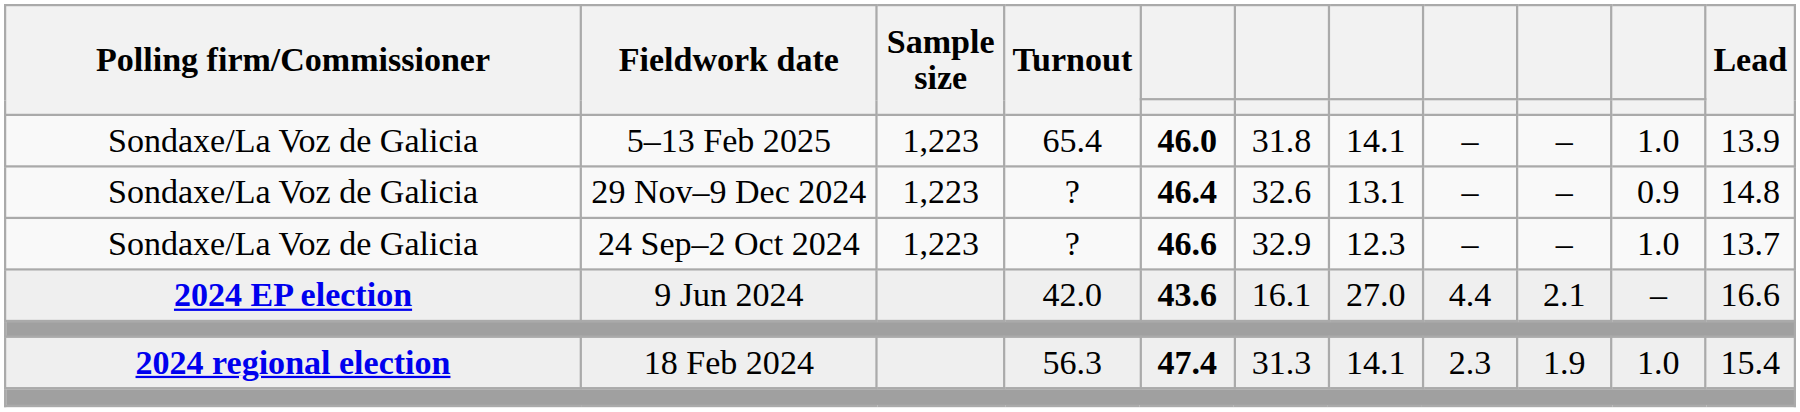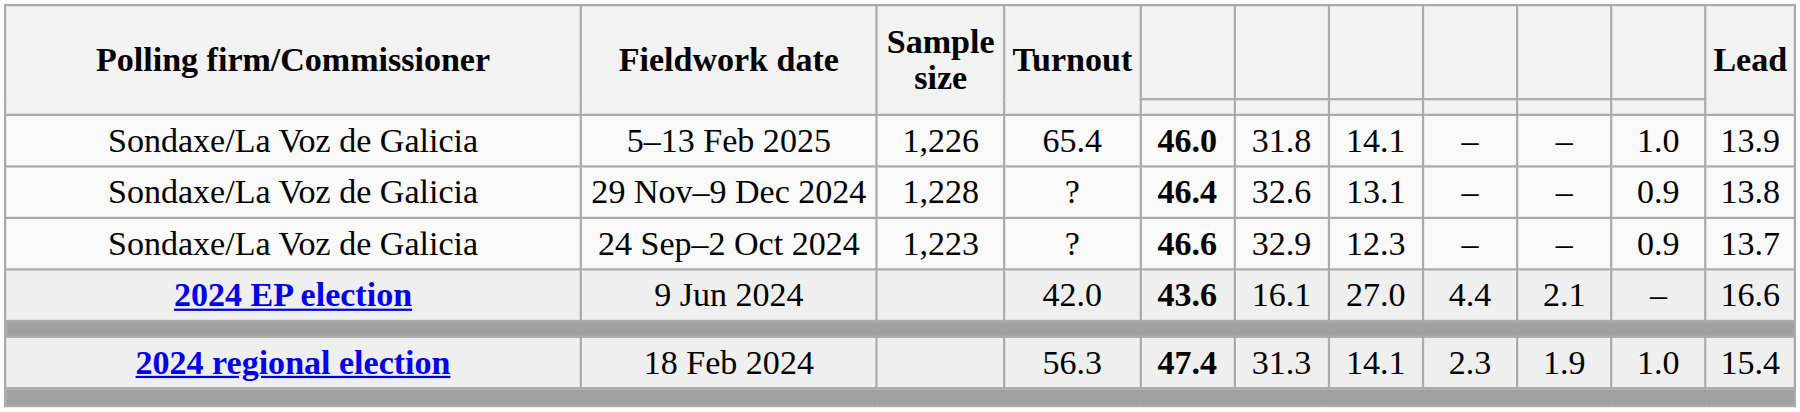(941, 140) 1,223 -> (941, 140) 1,226
(941, 192) 1,223 -> (941, 192) 1,228
(1750, 192) 14.8 -> (1750, 192) 13.8
(1658, 243) 1.0 -> (1658, 243) 0.9
